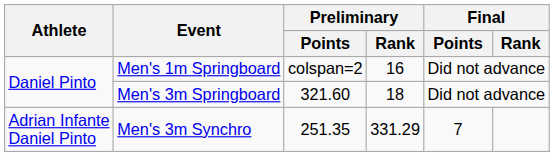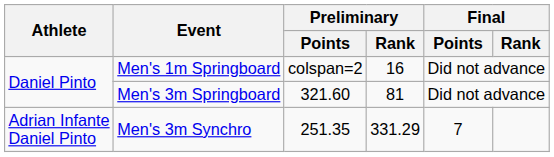(395, 95) 18 -> (395, 95) 81
